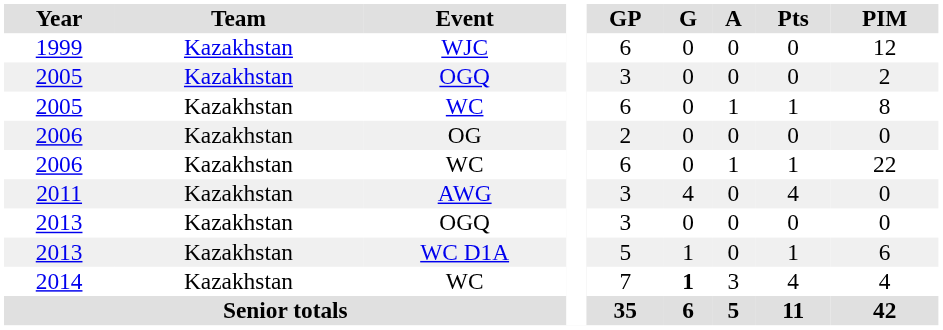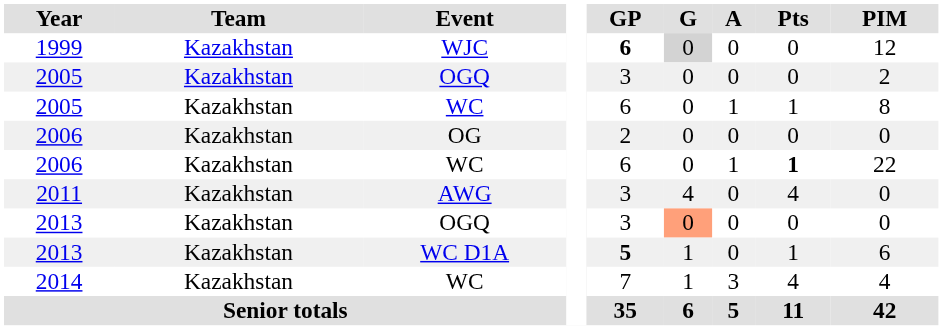(625, 47) normal -> (625, 47) bold
(688, 47) no background -> (688, 47) lightgrey background
(793, 164) normal -> (793, 164) bold
(688, 222) no background -> (688, 222) lightsalmon background
(625, 251) normal -> (625, 251) bold
(688, 281) bold -> (688, 281) normal
